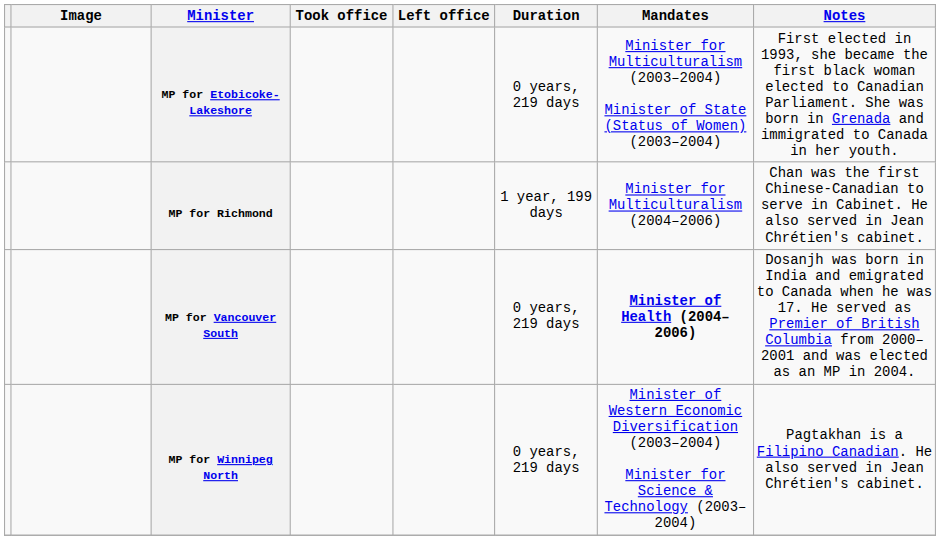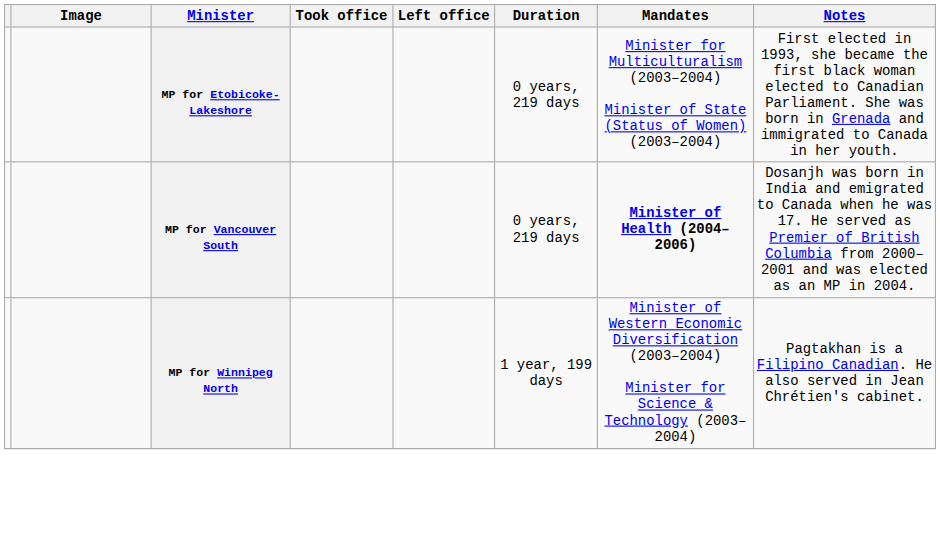- row: (221, 214)
(546, 460) 0 years, 219 days -> (546, 373) 1 year, 199 days
